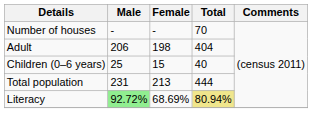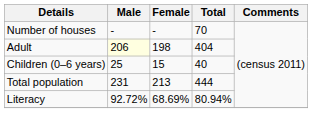(120, 47) no background -> (120, 47) lightyellow background
(129, 99) lightgreen background -> (129, 99) no background
(213, 99) khaki background -> (213, 99) no background
